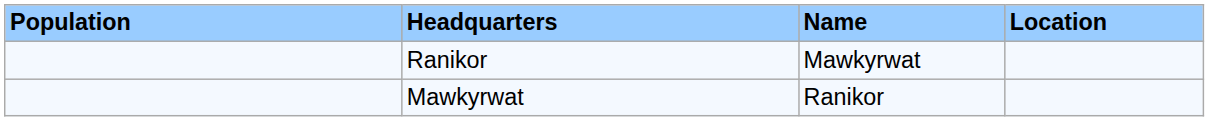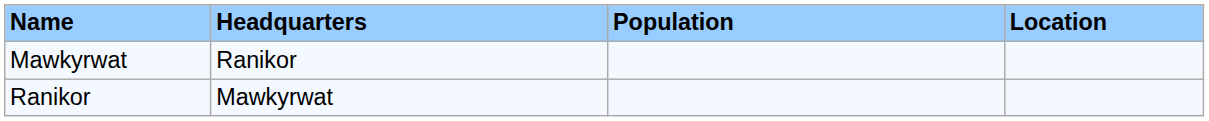columns swapped: (835, 23) <-> (70, 23)
